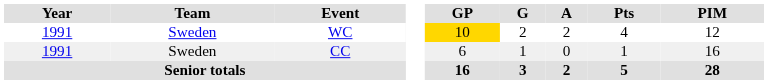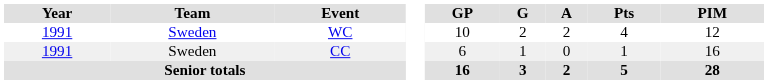(462, 32) gold background -> (462, 32) no background
